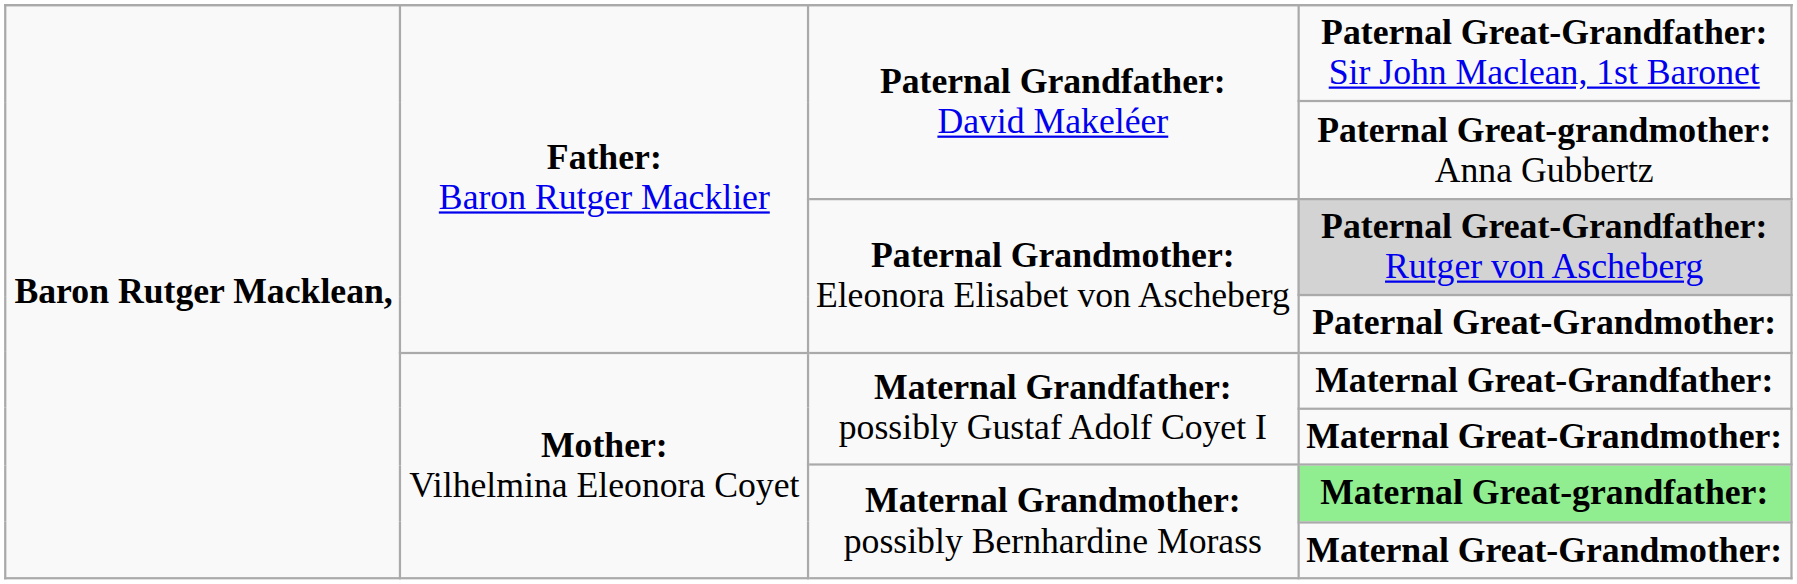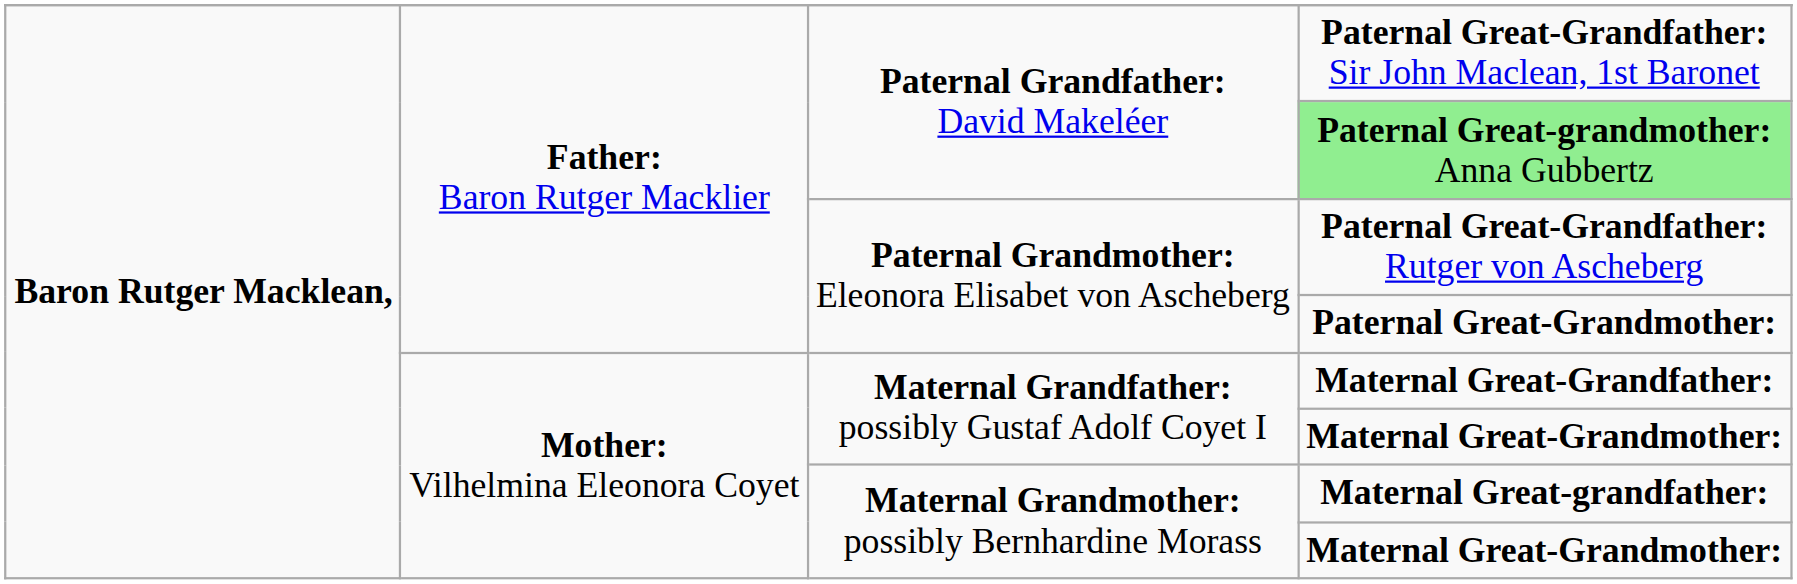(1544, 149) no background -> (1544, 149) lightgreen background
(1544, 246) lightgrey background -> (1544, 246) no background
(1544, 492) lightgreen background -> (1544, 492) no background
